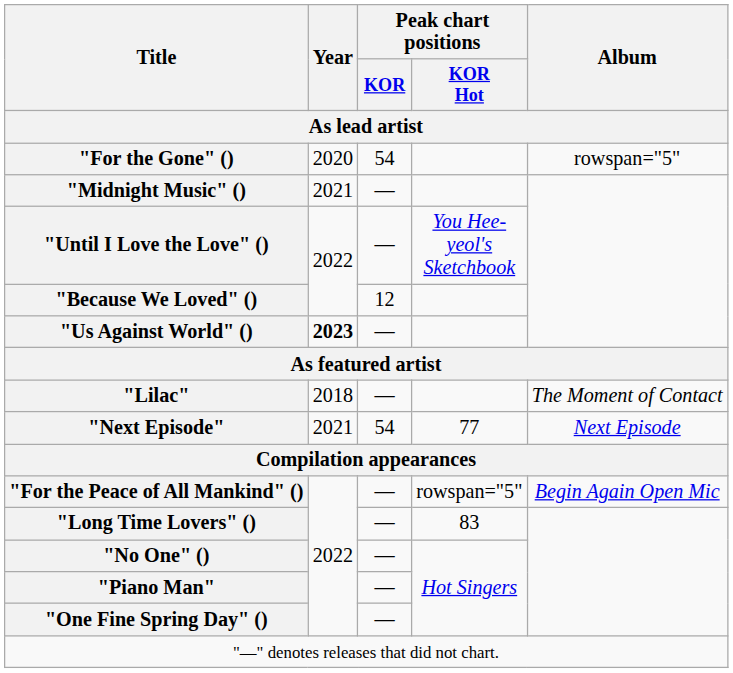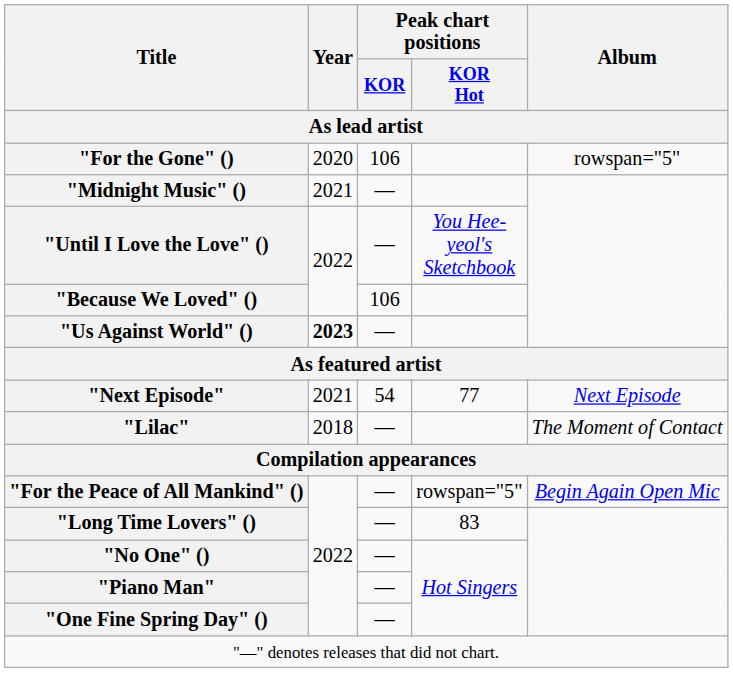(385, 158) 54 -> (385, 158) 106
(385, 299) 12 -> (385, 299) 106
rows swapped: (156, 395) <-> (156, 427)
